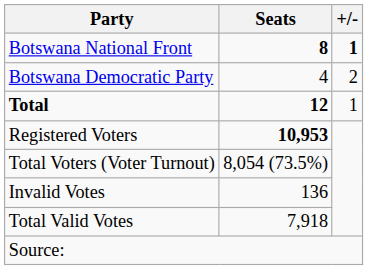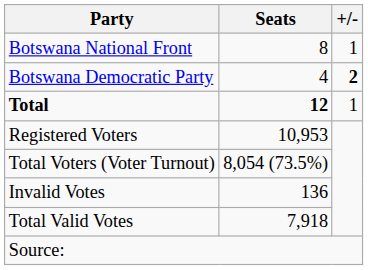(323, 47) bold -> (323, 47) normal
(353, 47) bold -> (353, 47) normal
(353, 76) normal -> (353, 76) bold
(303, 134) bold -> (303, 134) normal
